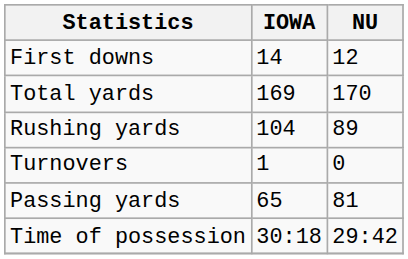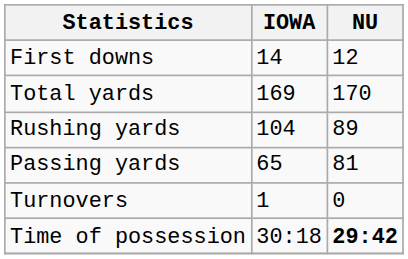rows swapped: (95, 201) <-> (69, 165)
(365, 236) normal -> (365, 236) bold
